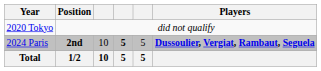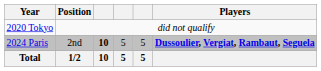(74, 43) bold -> (74, 43) normal
(103, 43) normal -> (103, 43) bold
(123, 43) bold -> (123, 43) normal
